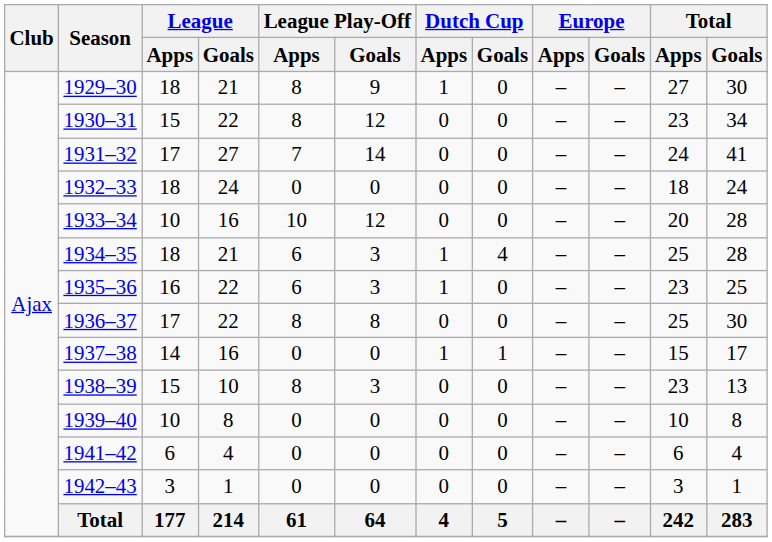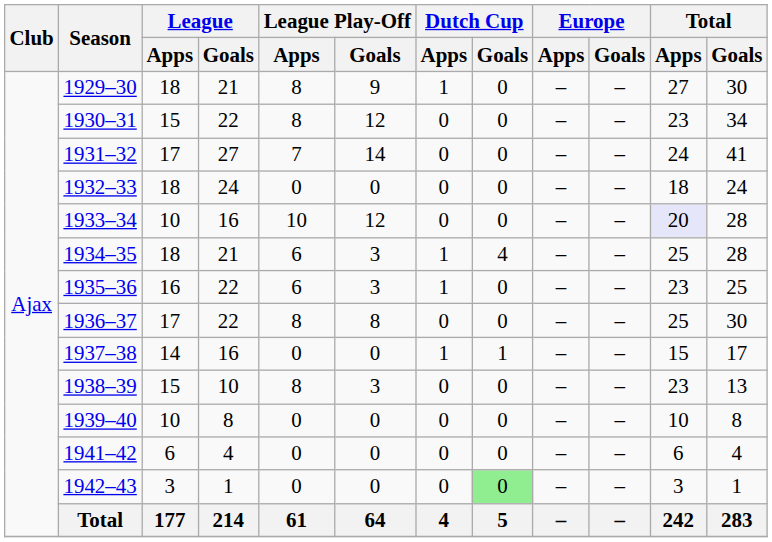(678, 220) no background -> (678, 220) lavender background
(502, 486) no background -> (502, 486) lightgreen background
